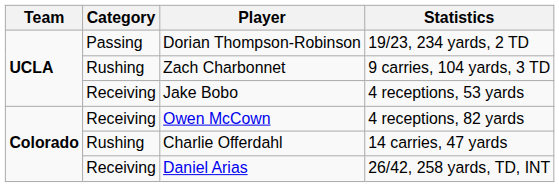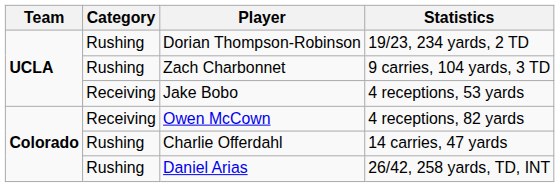(114, 43) Passing -> (115, 43) Rushing
(121, 168) Receiving -> (115, 168) Rushing
